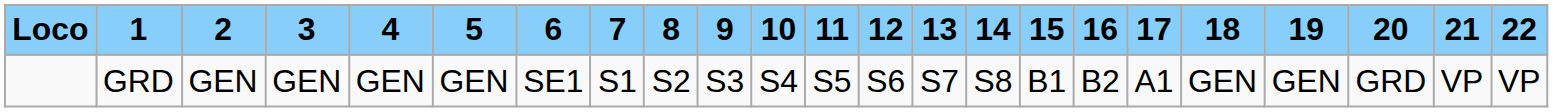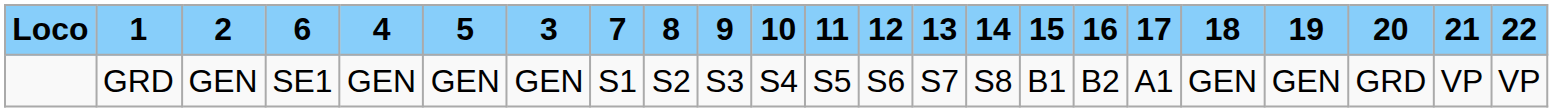columns swapped: (307, 29) <-> (553, 29)
